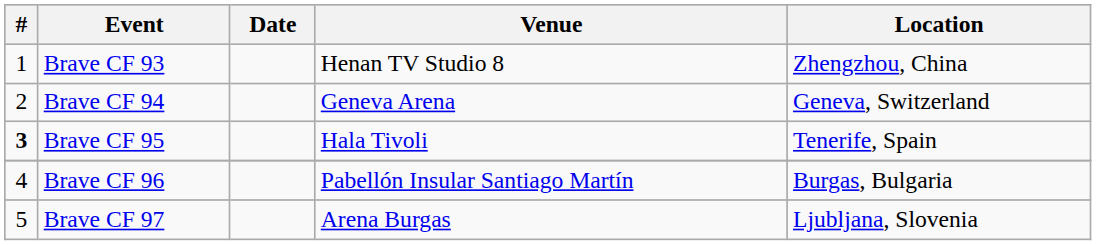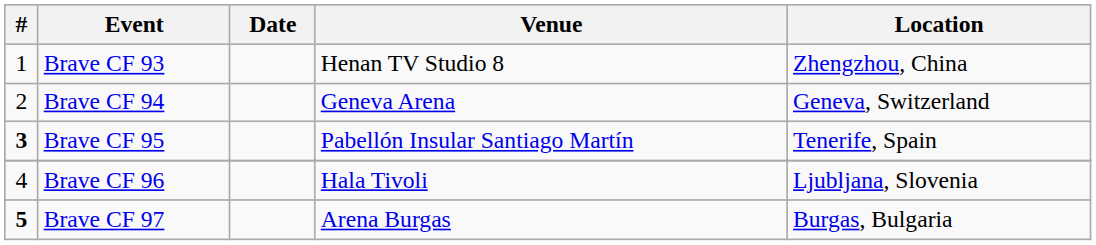(374, 141) Hala Tivoli -> (477, 141) Pabellón Insular Santiago Martín
(477, 180) Pabellón Insular Santiago Martín -> (374, 180) Hala Tivoli
(873, 180) Burgas, Bulgaria -> (885, 180) Ljubljana, Slovenia
(21, 219) normal -> (21, 219) bold
(885, 219) Ljubljana, Slovenia -> (873, 219) Burgas, Bulgaria
